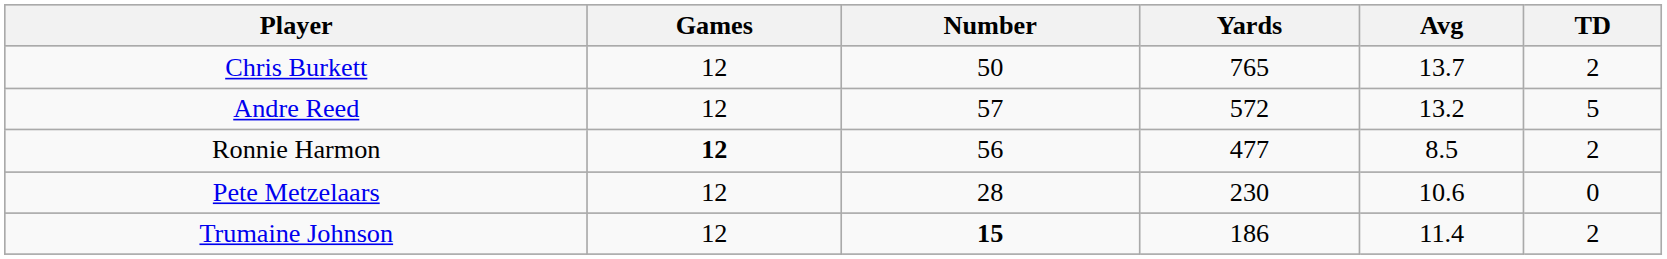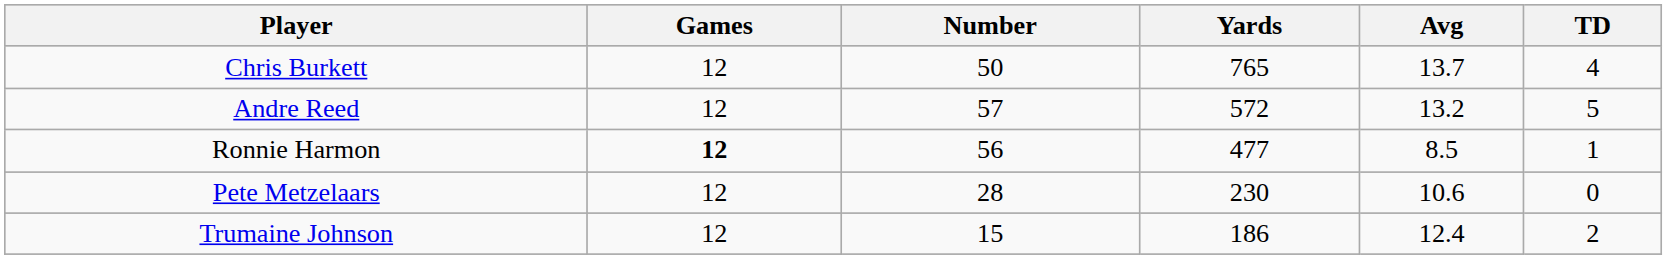(1593, 66) 2 -> (1593, 66) 4
(1593, 150) 2 -> (1593, 150) 1
(990, 233) bold -> (990, 233) normal
(1442, 233) 11.4 -> (1442, 233) 12.4
